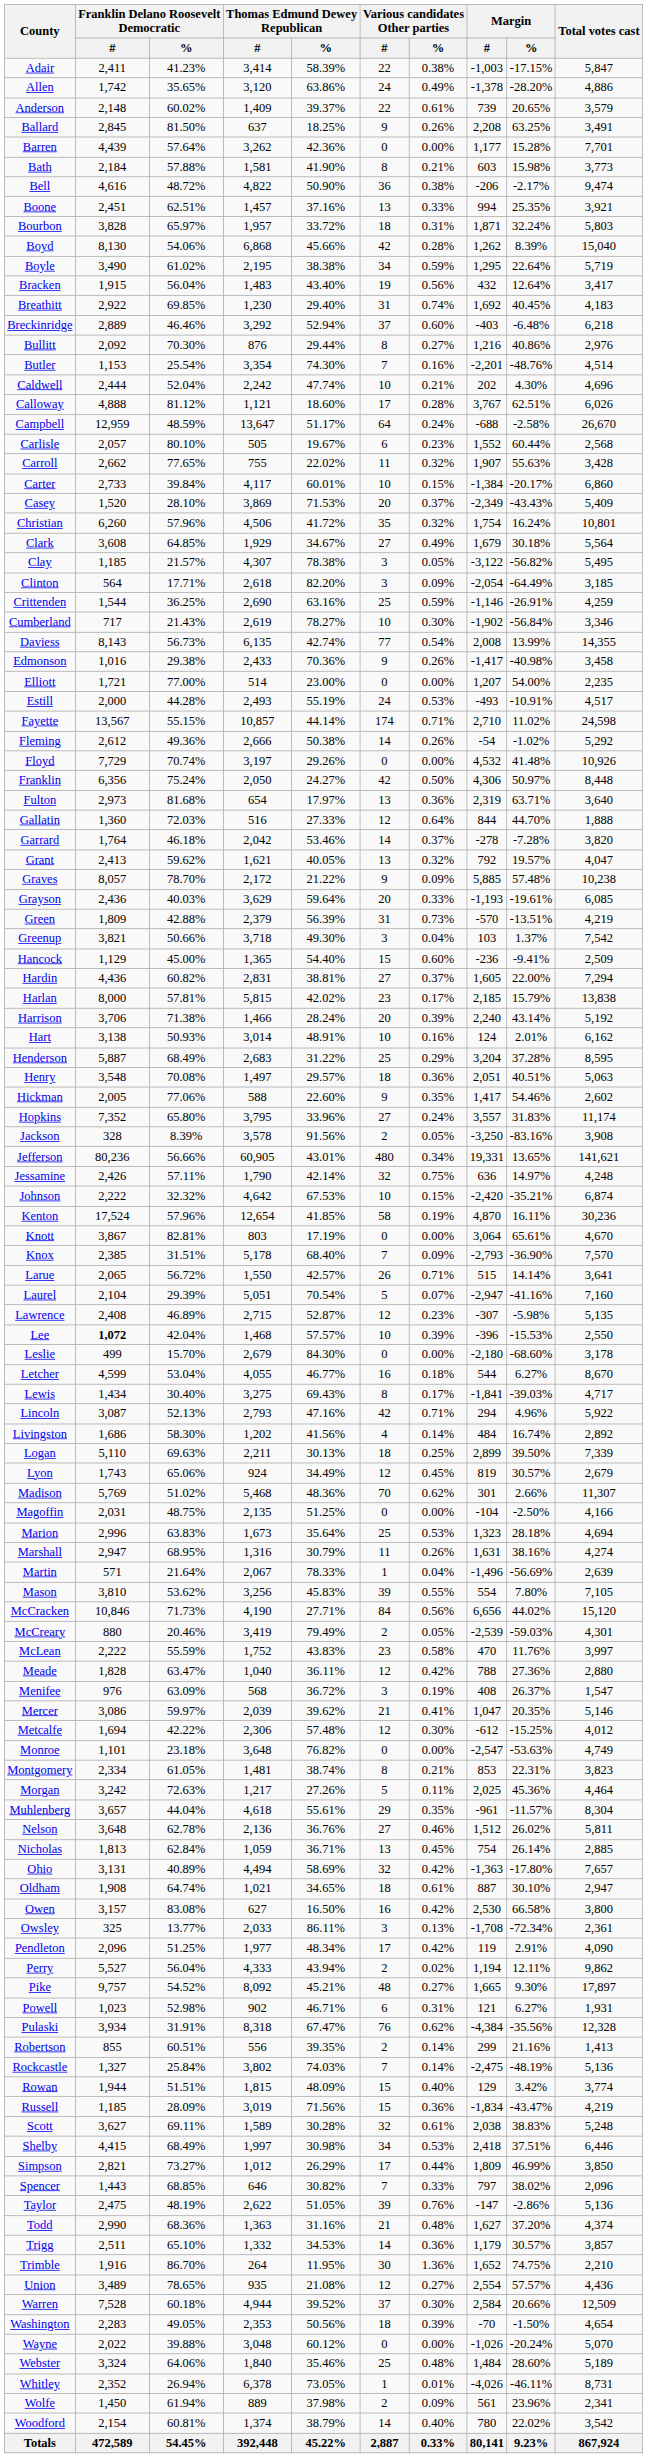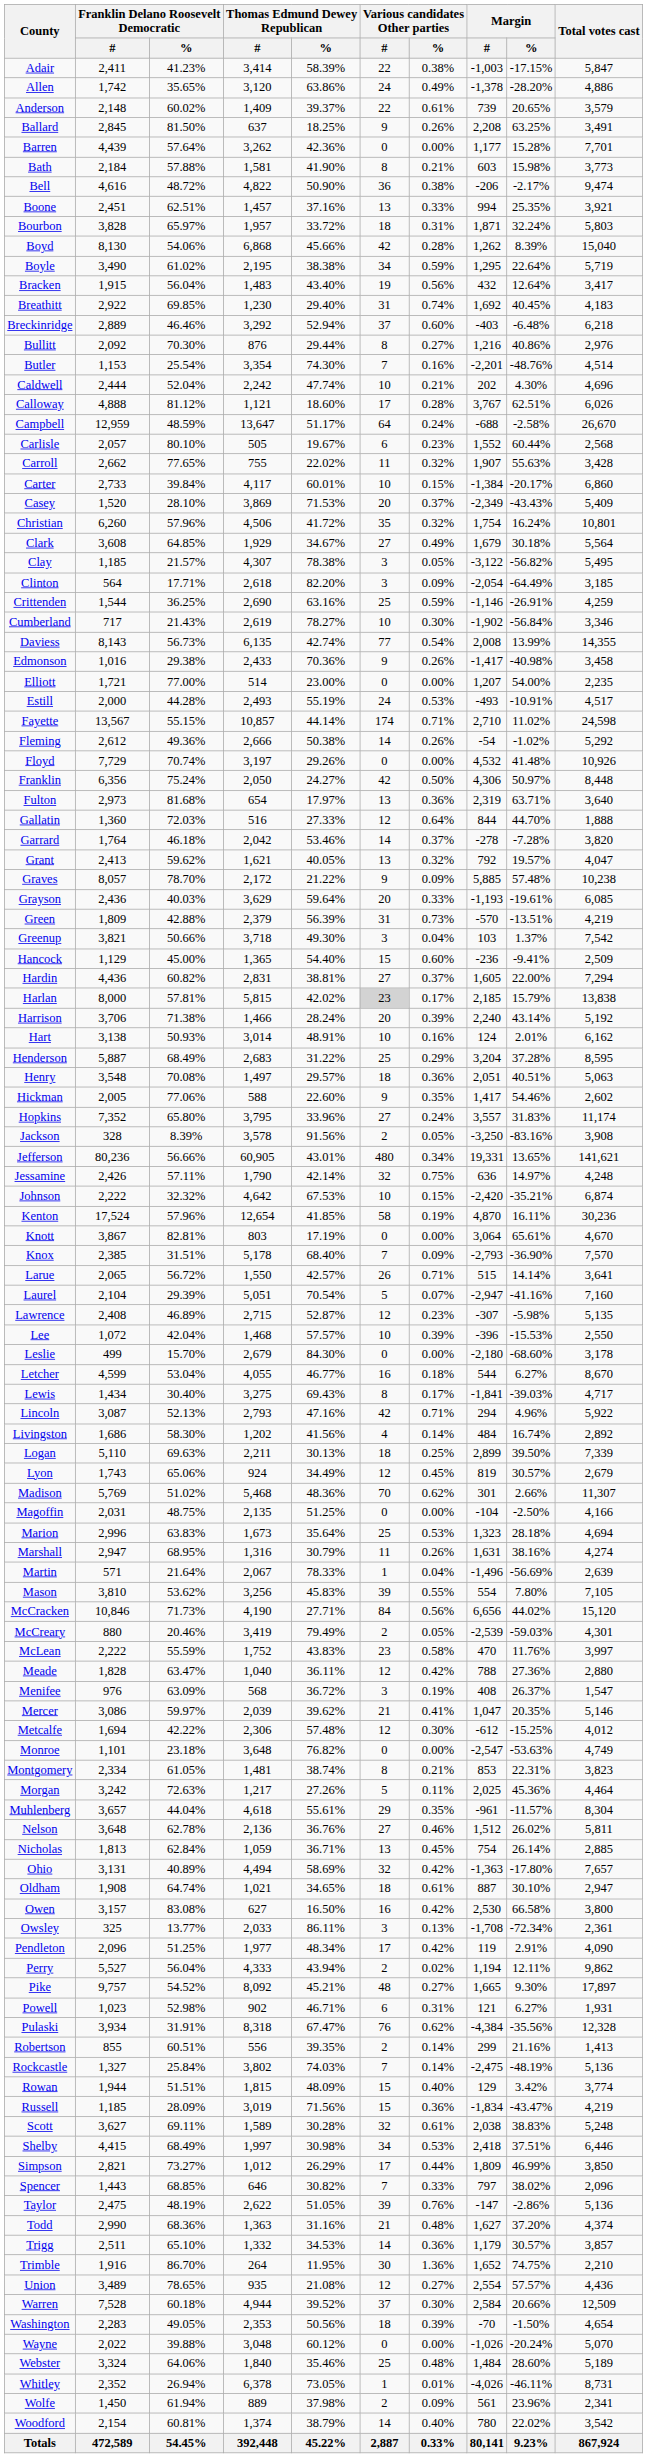(384, 998) no background -> (384, 998) lightgrey background
(112, 1334) bold -> (112, 1334) normal
